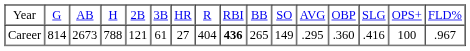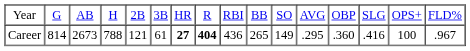(183, 35) normal -> (183, 35) bold
(207, 35) normal -> (207, 35) bold
(233, 35) bold -> (233, 35) normal
